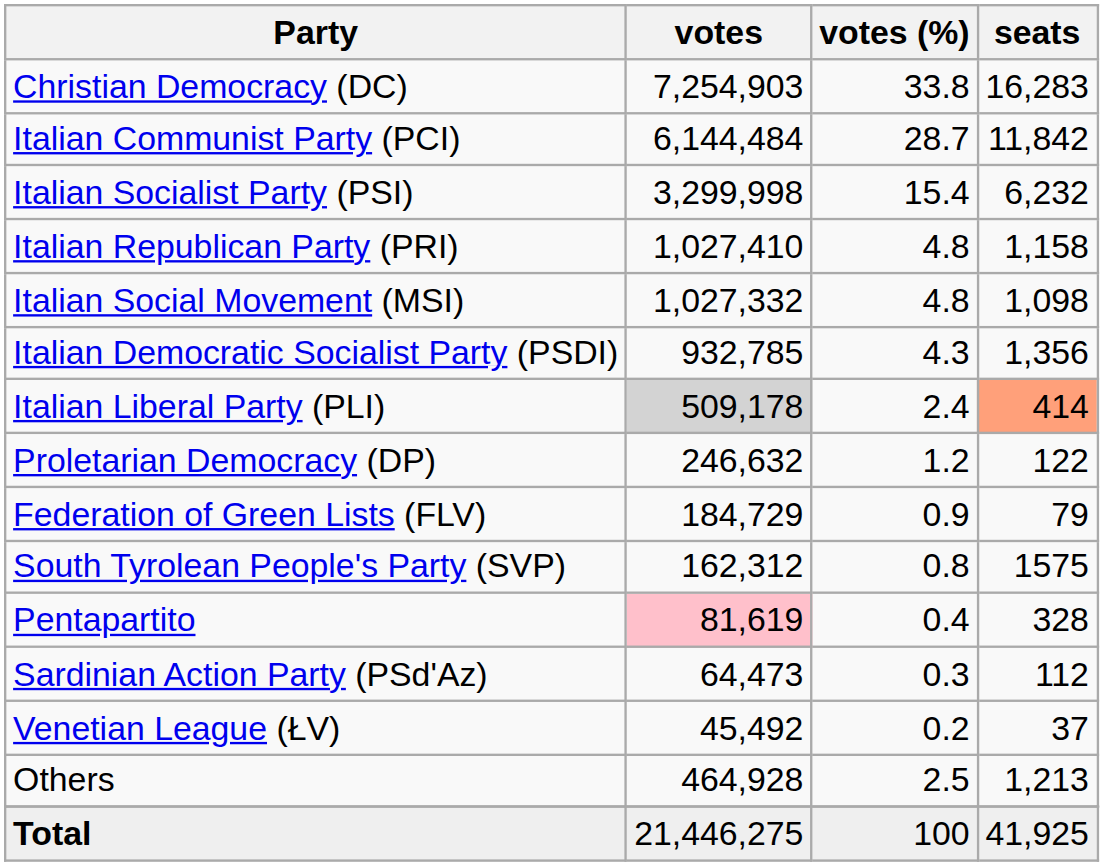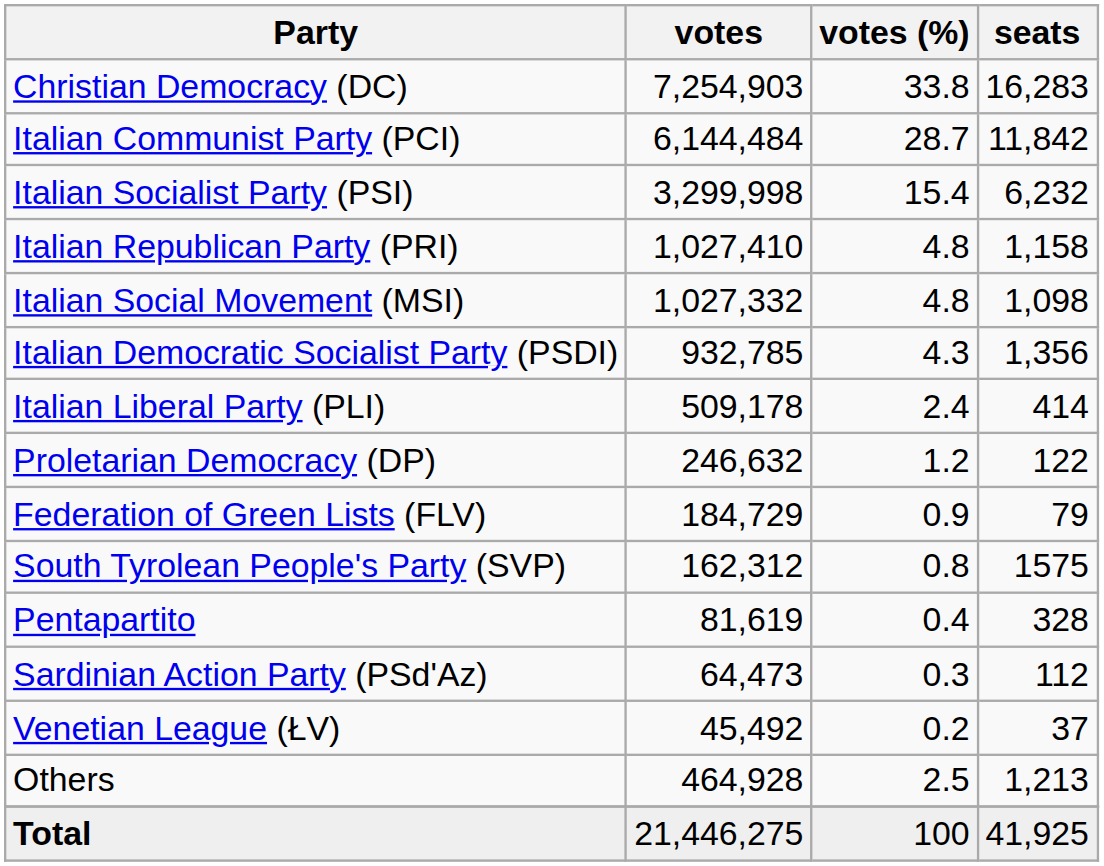(742, 407) lightgrey background -> (742, 407) no background
(1061, 407) lightsalmon background -> (1061, 407) no background
(752, 620) pink background -> (752, 620) no background
